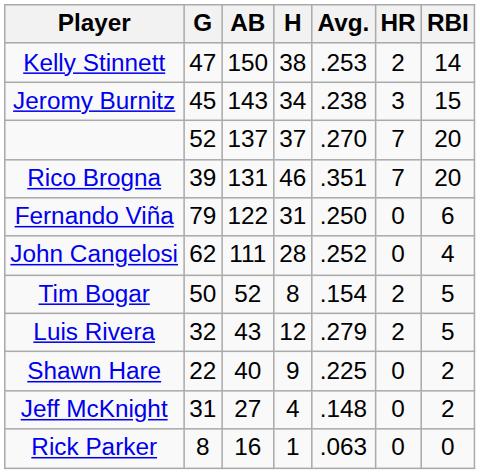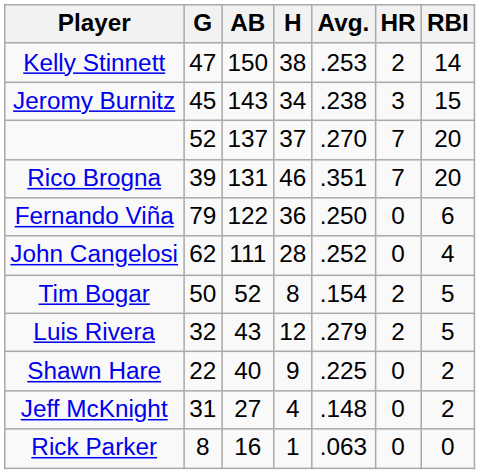(293, 216) 31 -> (293, 216) 36
